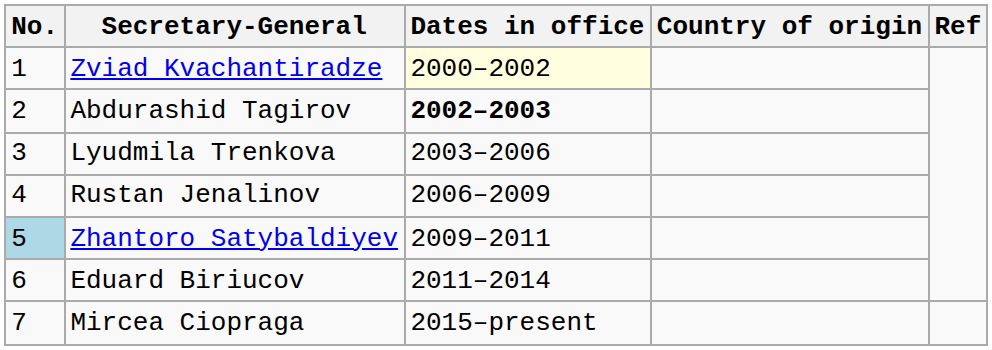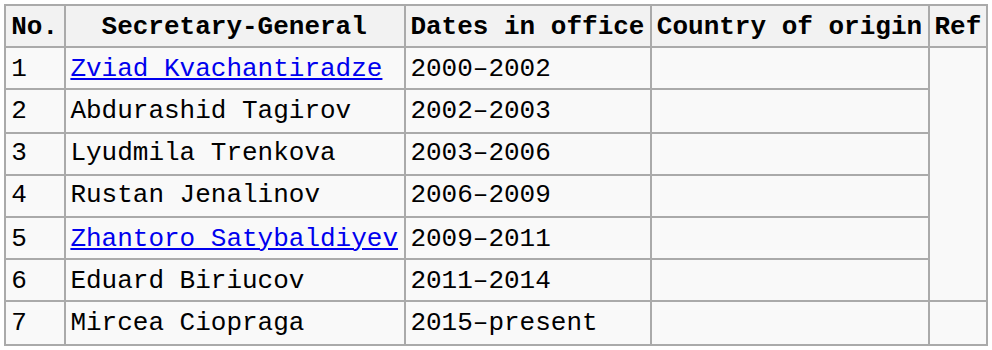(481, 69) lightyellow background -> (481, 69) no background
(481, 111) bold -> (481, 111) normal
(19, 238) lightblue background -> (19, 238) no background
